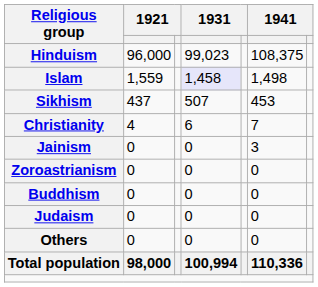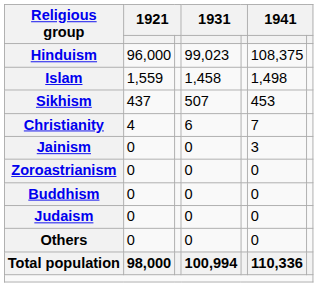(203, 78) lavender background -> (203, 78) no background
